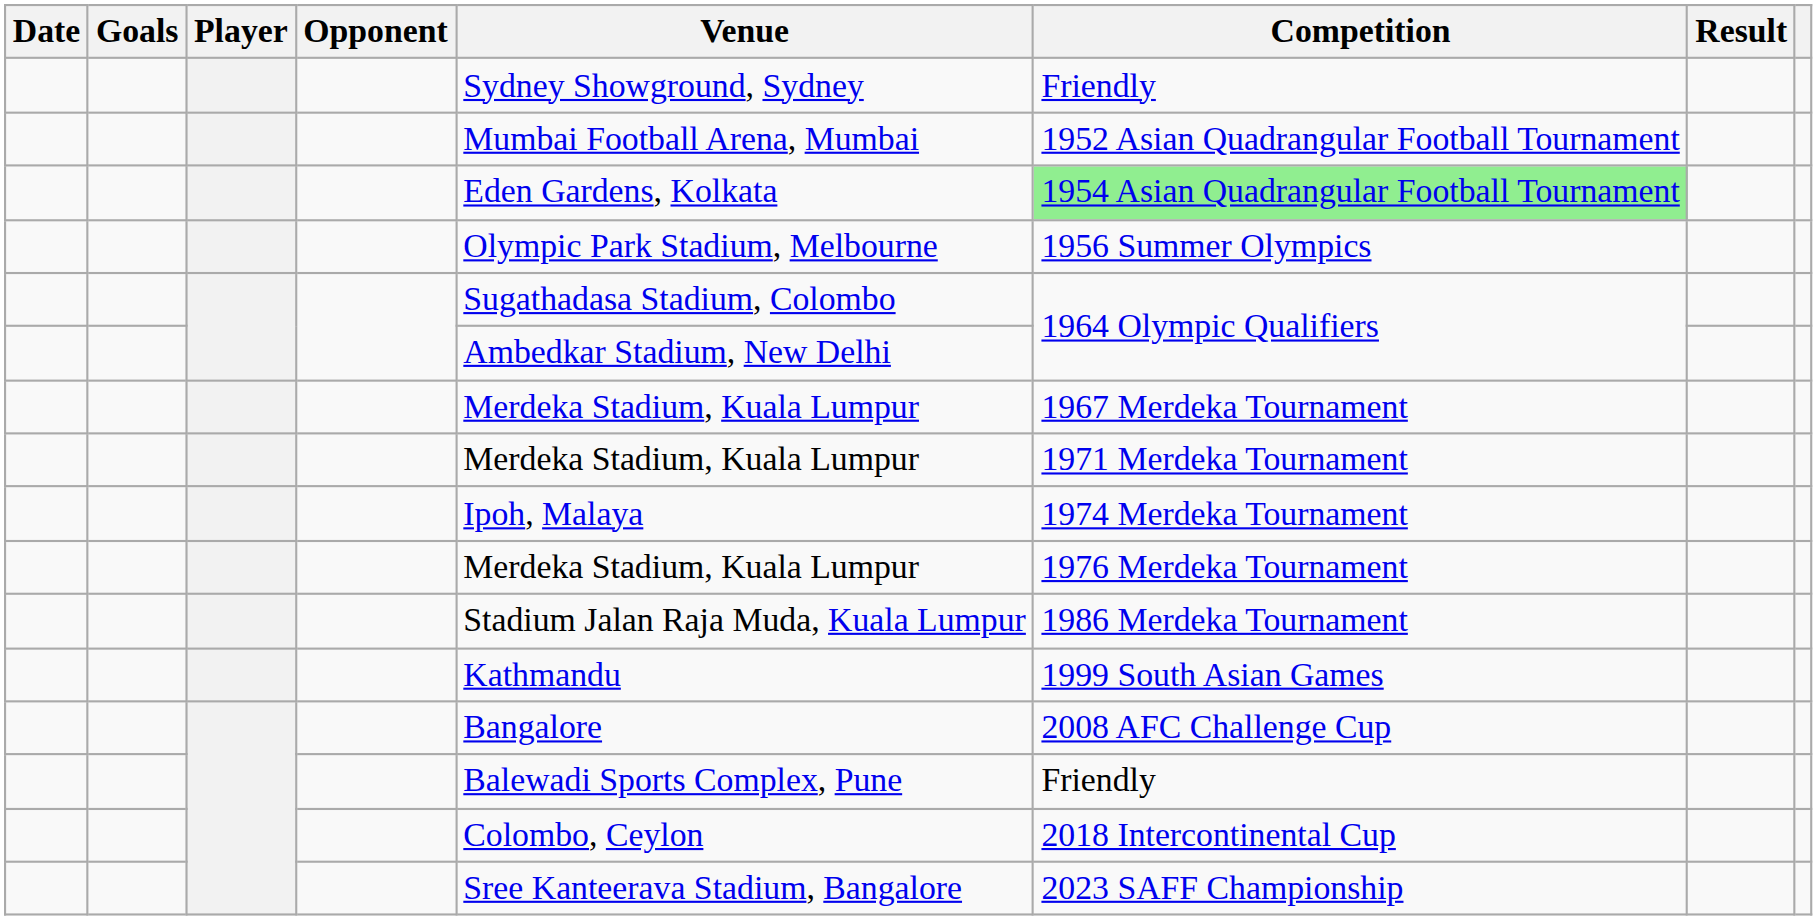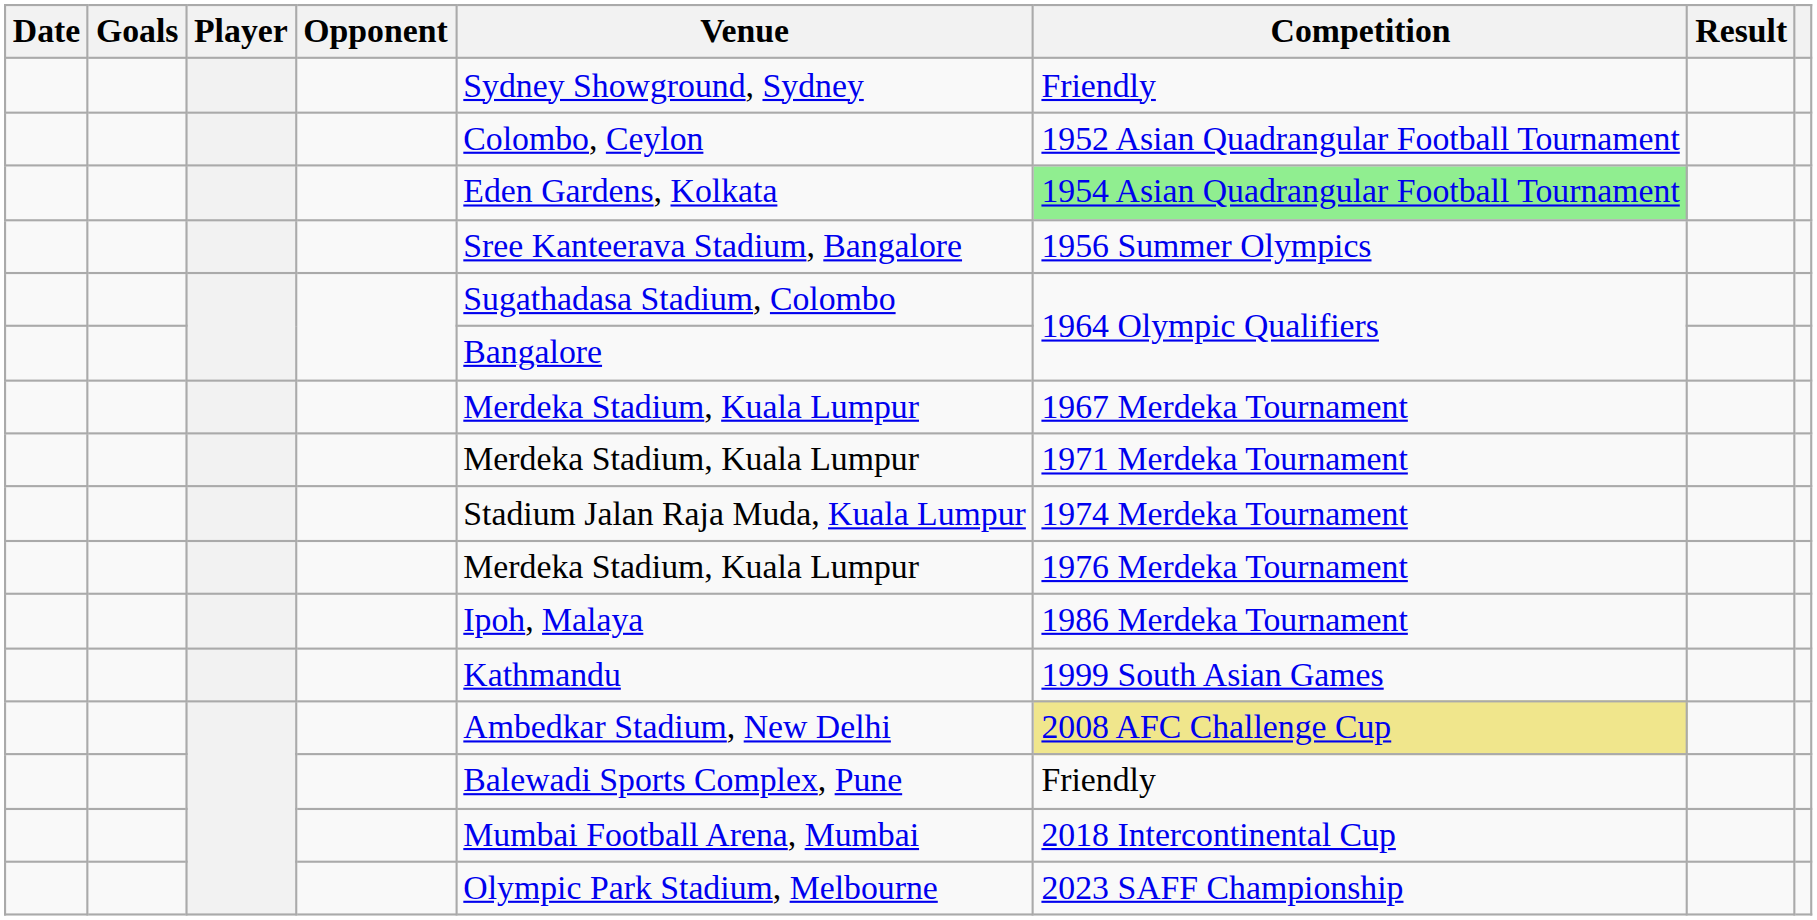(691, 138) Mumbai Football Arena, Mumbai -> (583, 138) Colombo, Ceylon
(701, 245) Olympic Park Stadium, Melbourne -> (713, 245) Sree Kanteerava Stadium, Bangalore
(677, 352) Ambedkar Stadium, New Delhi -> (533, 352) Bangalore
(553, 513) Ipoh, Malaya -> (745, 513) Stadium Jalan Raja Muda, Kuala Lumpur
(745, 620) Stadium Jalan Raja Muda, Kuala Lumpur -> (553, 620) Ipoh, Malaya
(533, 727) Bangalore -> (677, 727) Ambedkar Stadium, New Delhi
(1216, 727) no background -> (1216, 727) khaki background
(583, 834) Colombo, Ceylon -> (691, 834) Mumbai Football Arena, Mumbai
(713, 887) Sree Kanteerava Stadium, Bangalore -> (701, 887) Olympic Park Stadium, Melbourne
